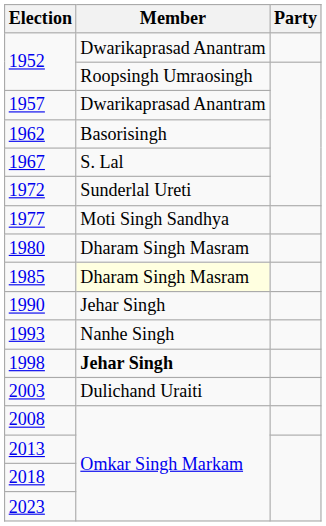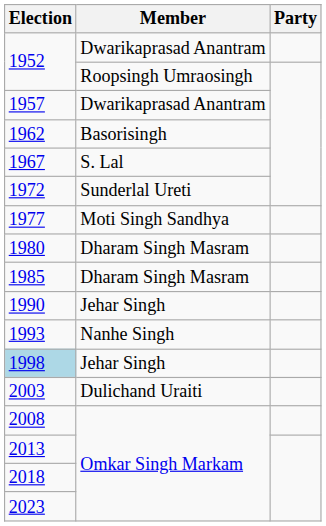(165, 276) lightyellow background -> (165, 276) no background
(27, 362) no background -> (27, 362) lightblue background
(127, 362) bold -> (123, 362) normal
